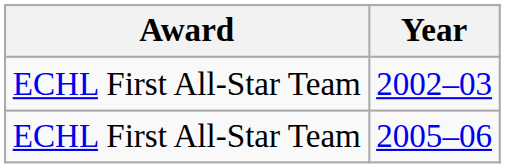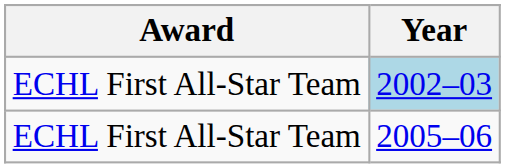(434, 83) no background -> (434, 83) lightblue background
